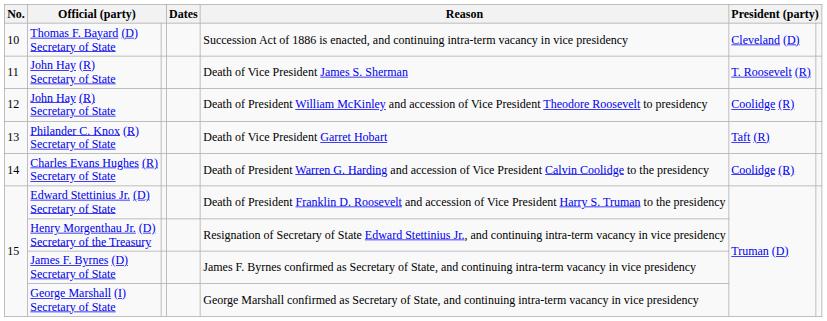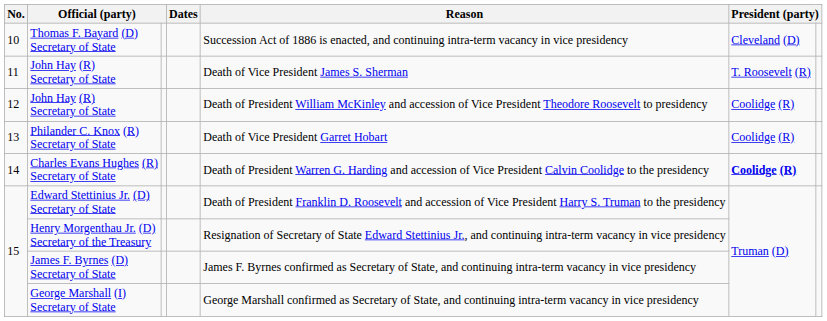(750, 137) Taft (R) -> (763, 137) Coolidge (R)
(763, 169) normal -> (764, 169) bold
